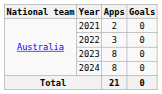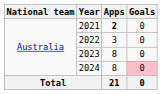(114, 26) normal -> (114, 26) bold
(142, 68) no background -> (142, 68) pink background
